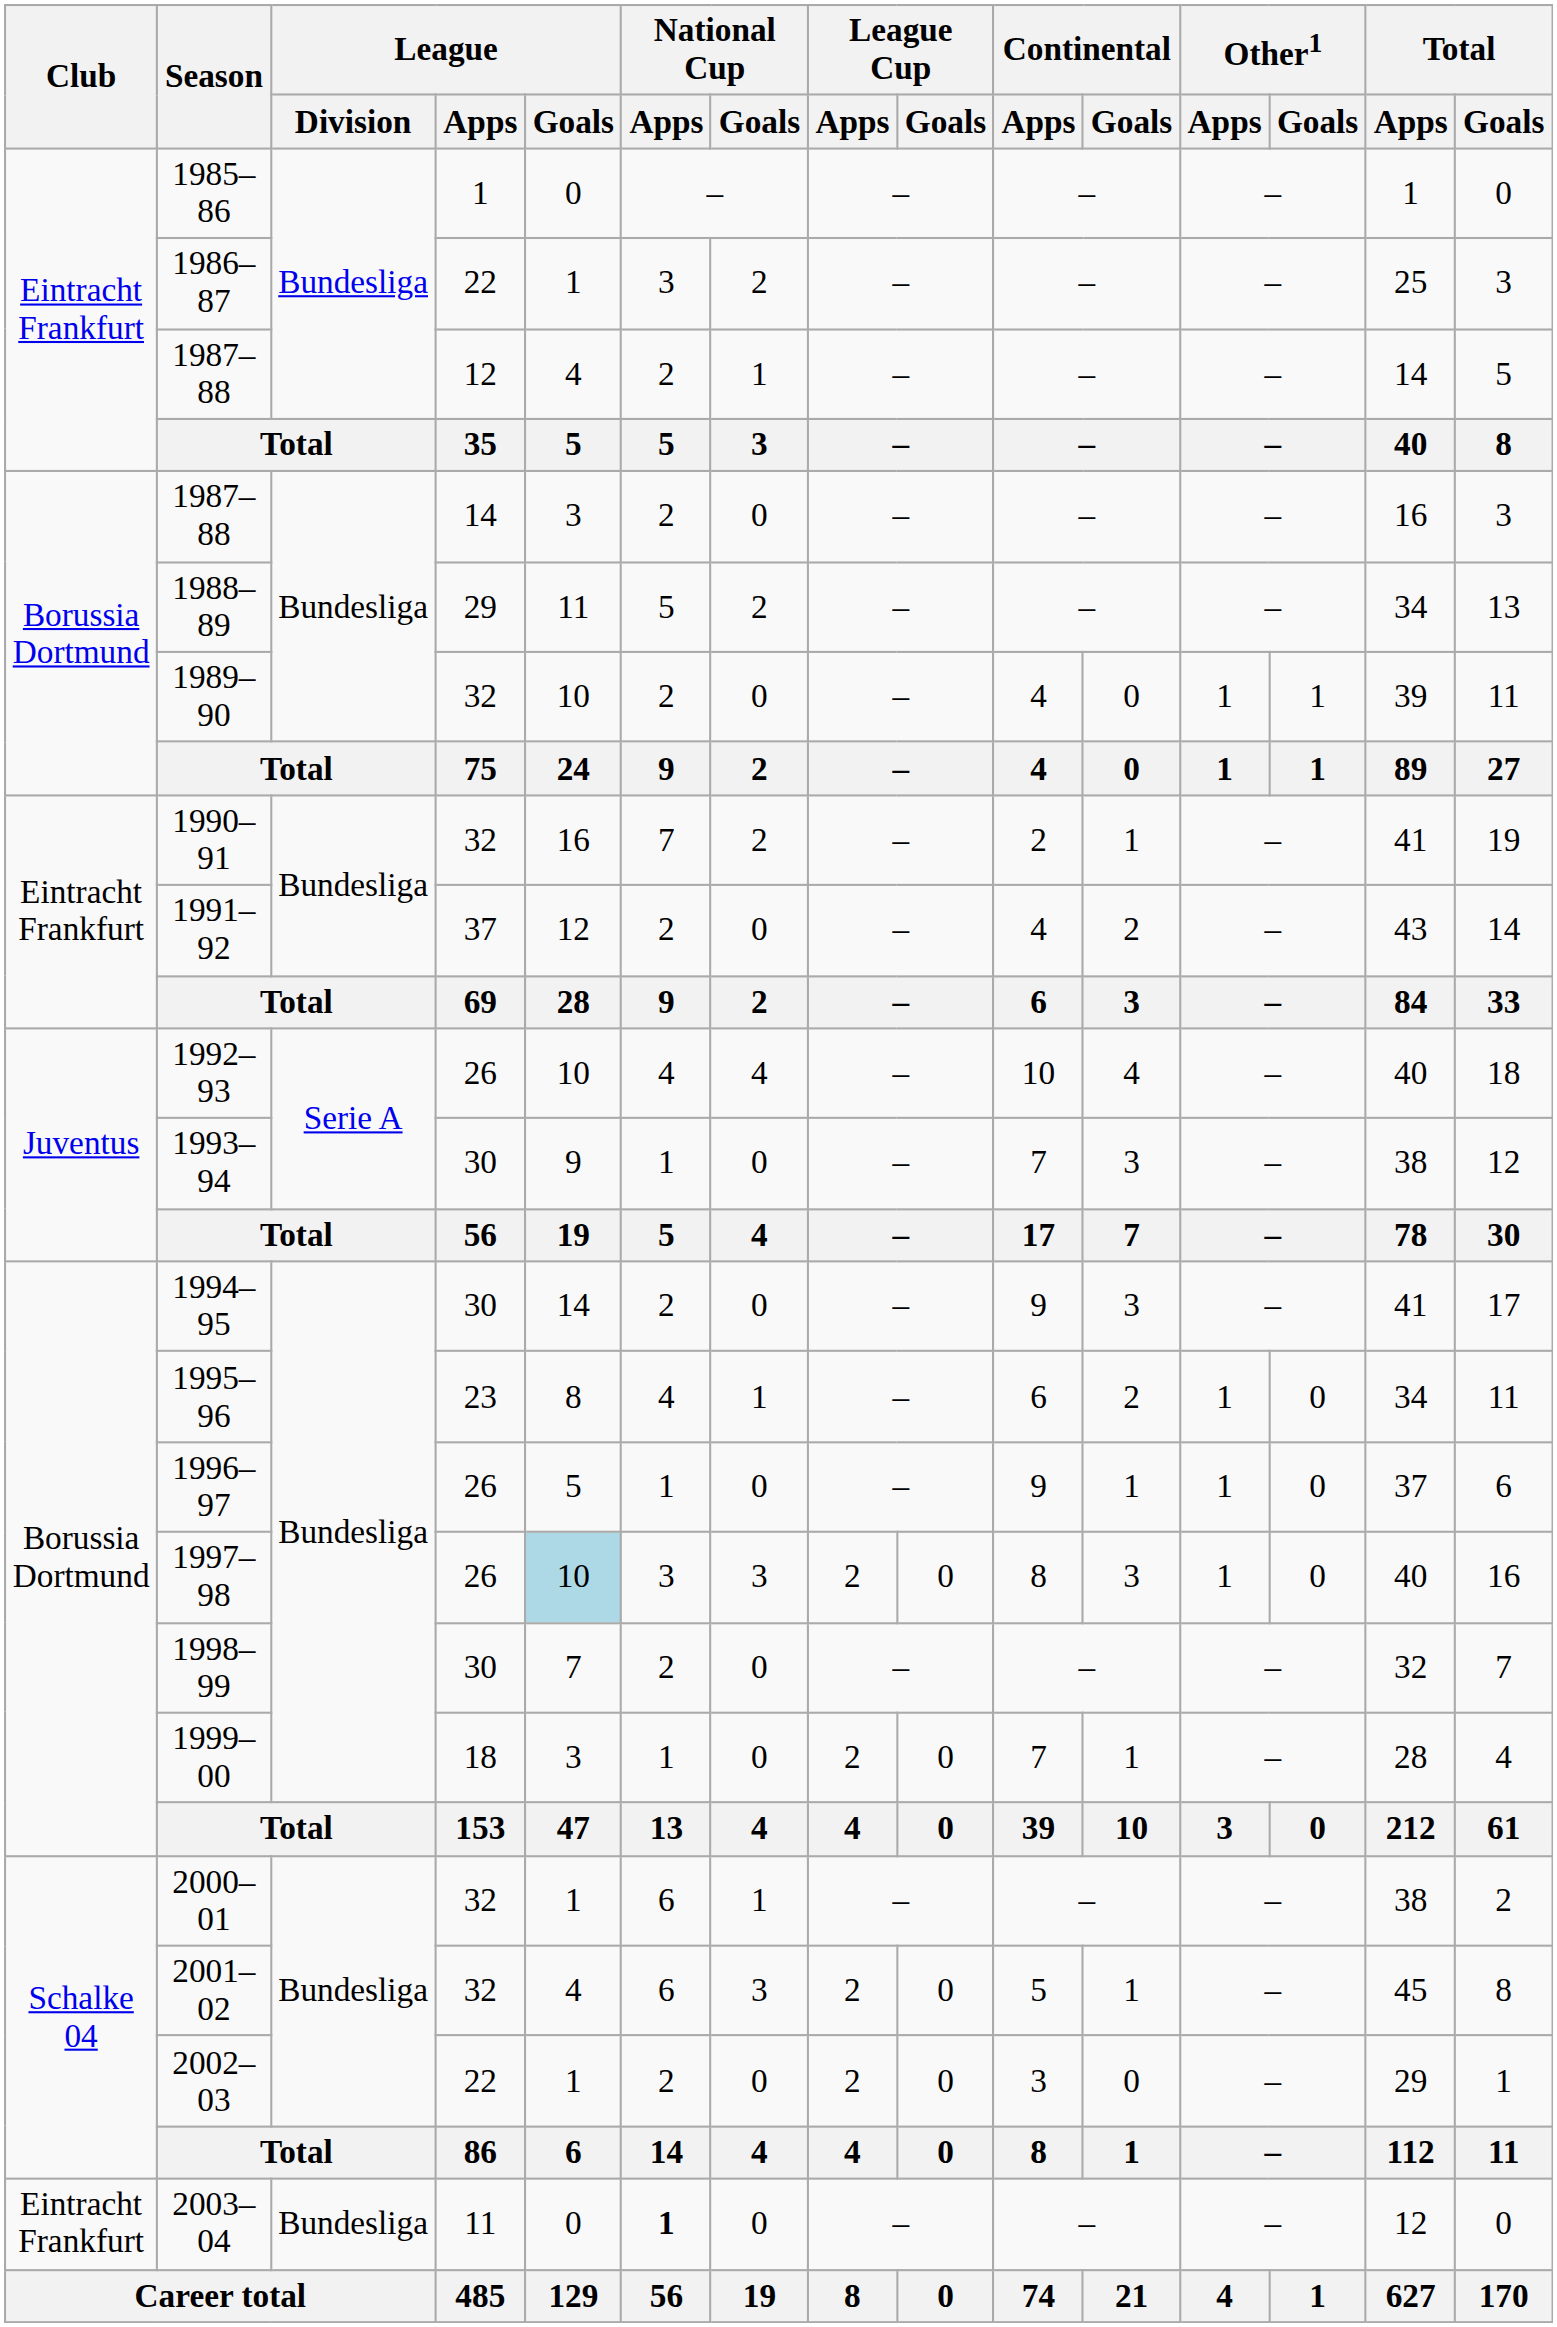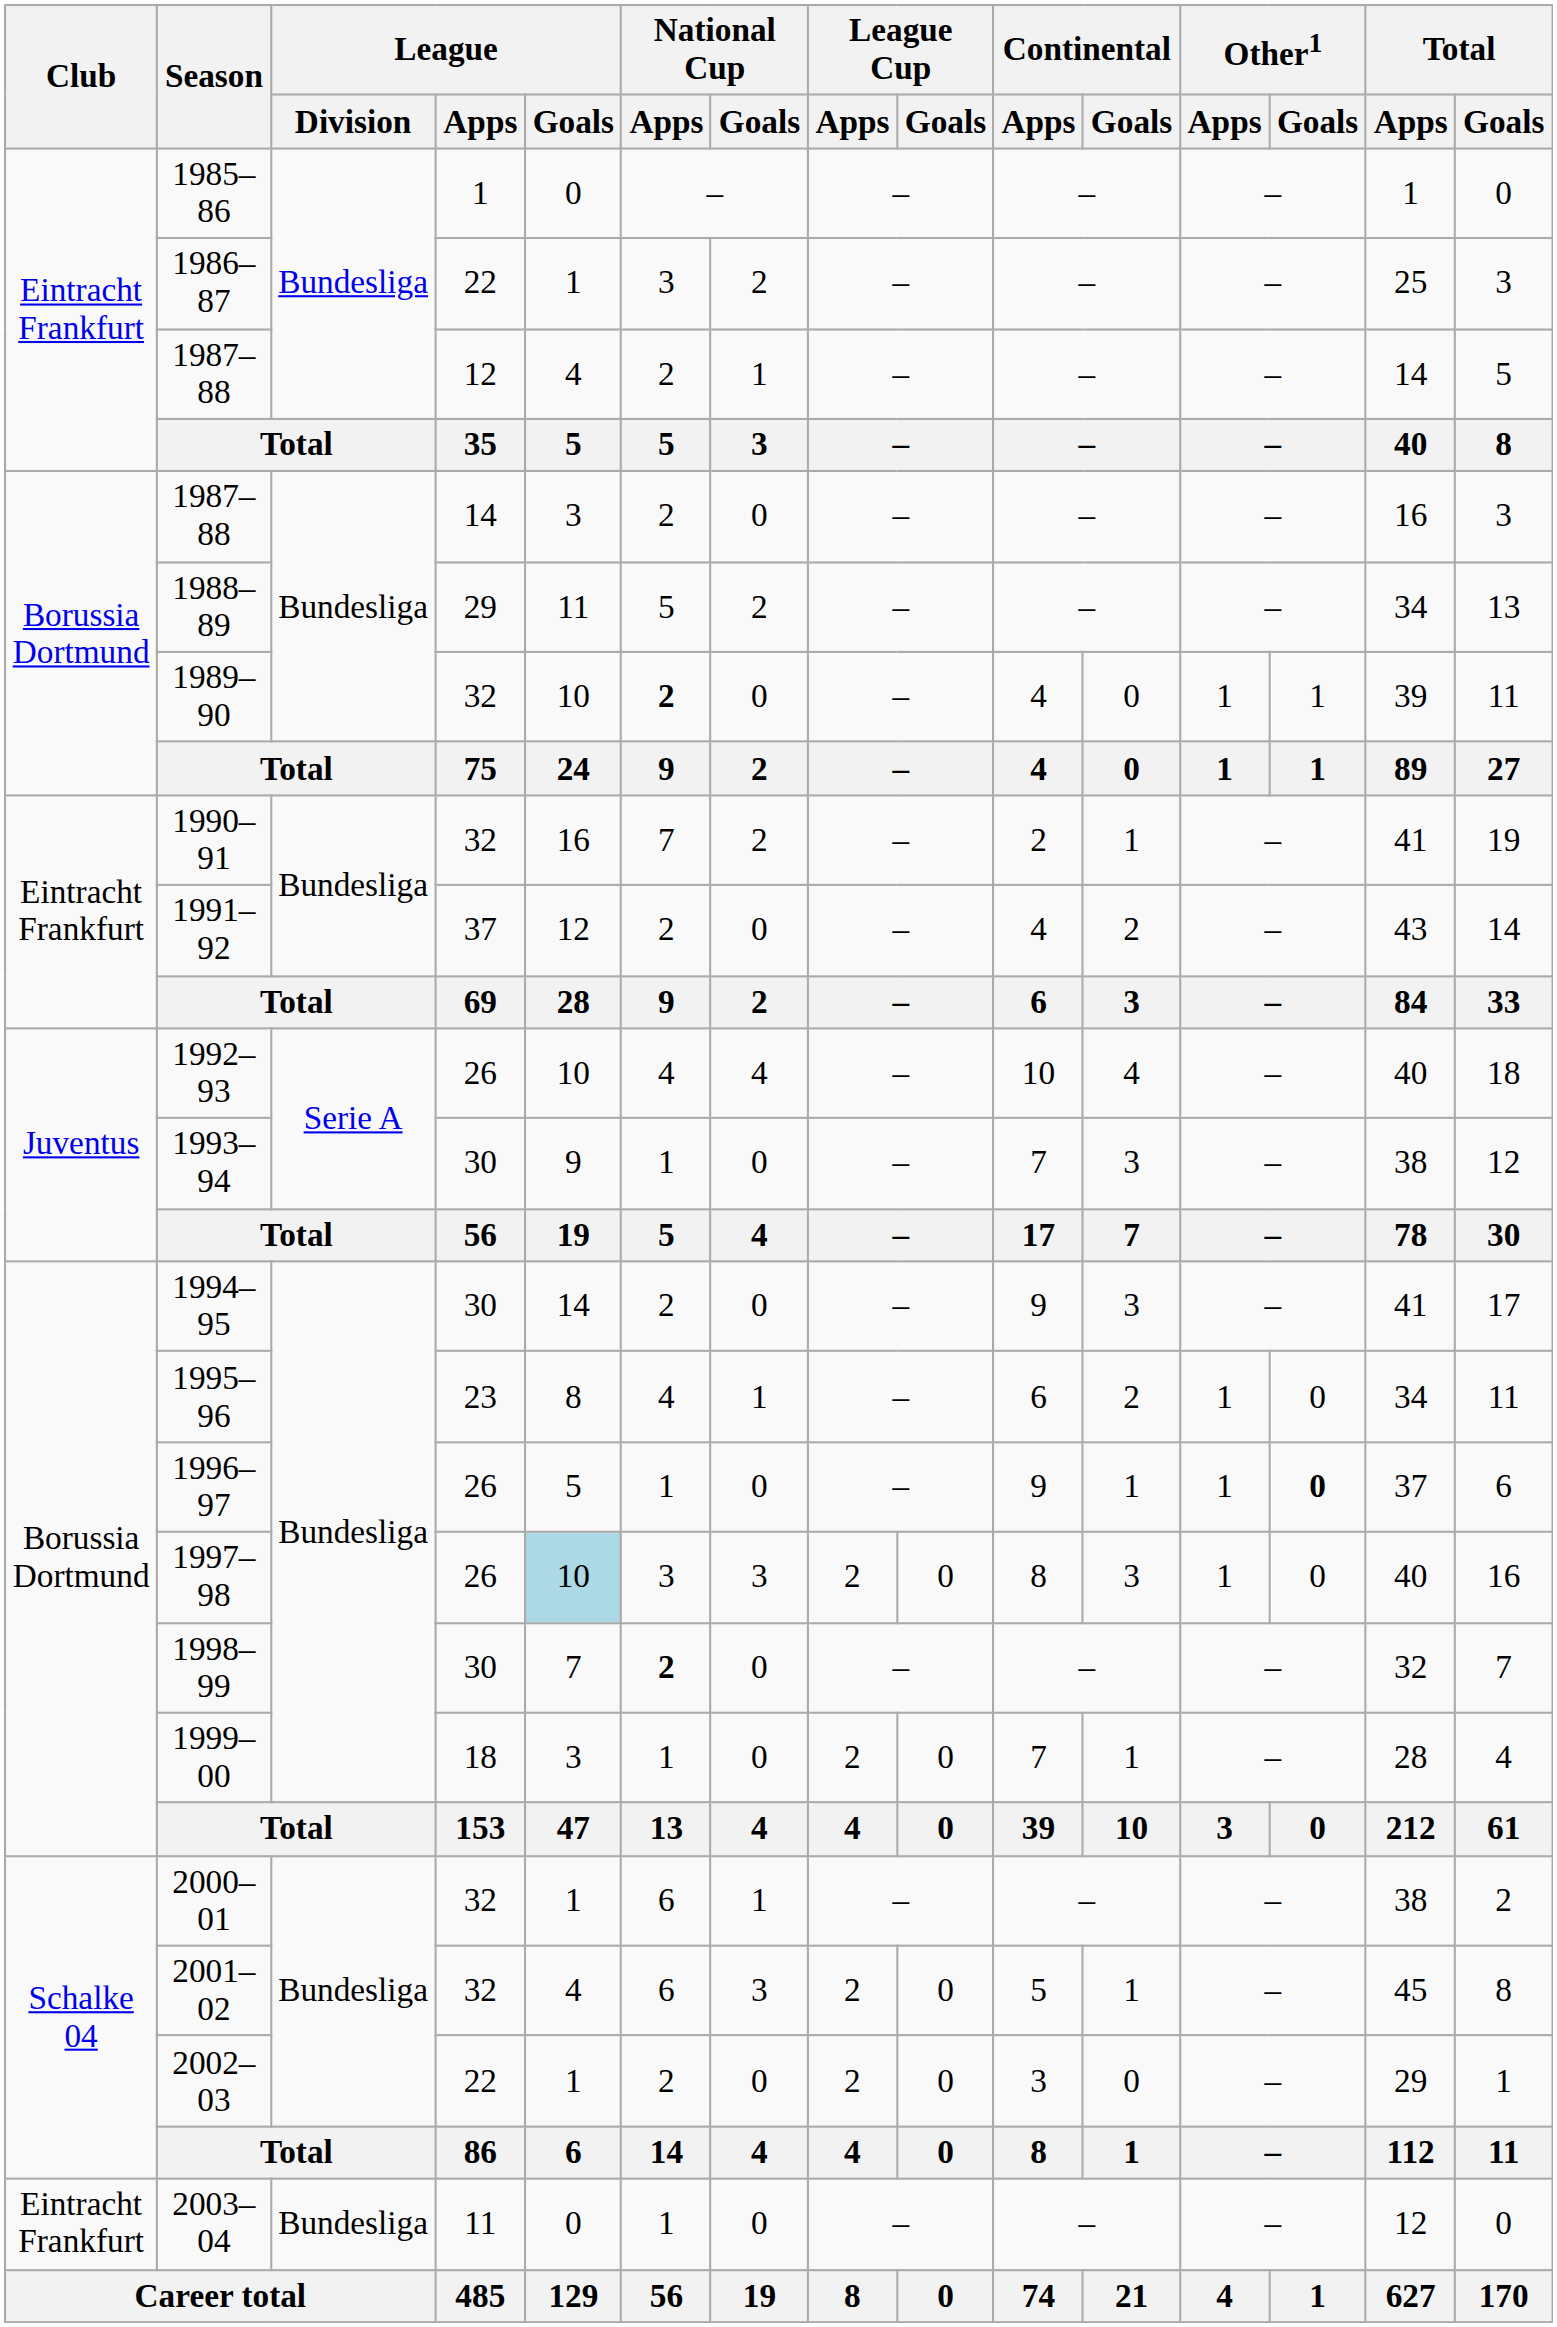(666, 696) normal -> (666, 696) bold
(1318, 1486) normal -> (1318, 1486) bold
(666, 1666) normal -> (666, 1666) bold
(666, 2223) bold -> (666, 2223) normal
